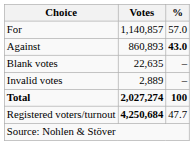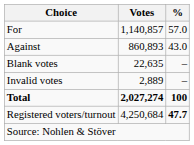(178, 47) bold -> (178, 47) normal
(142, 115) bold -> (142, 115) normal
(178, 115) normal -> (178, 115) bold
